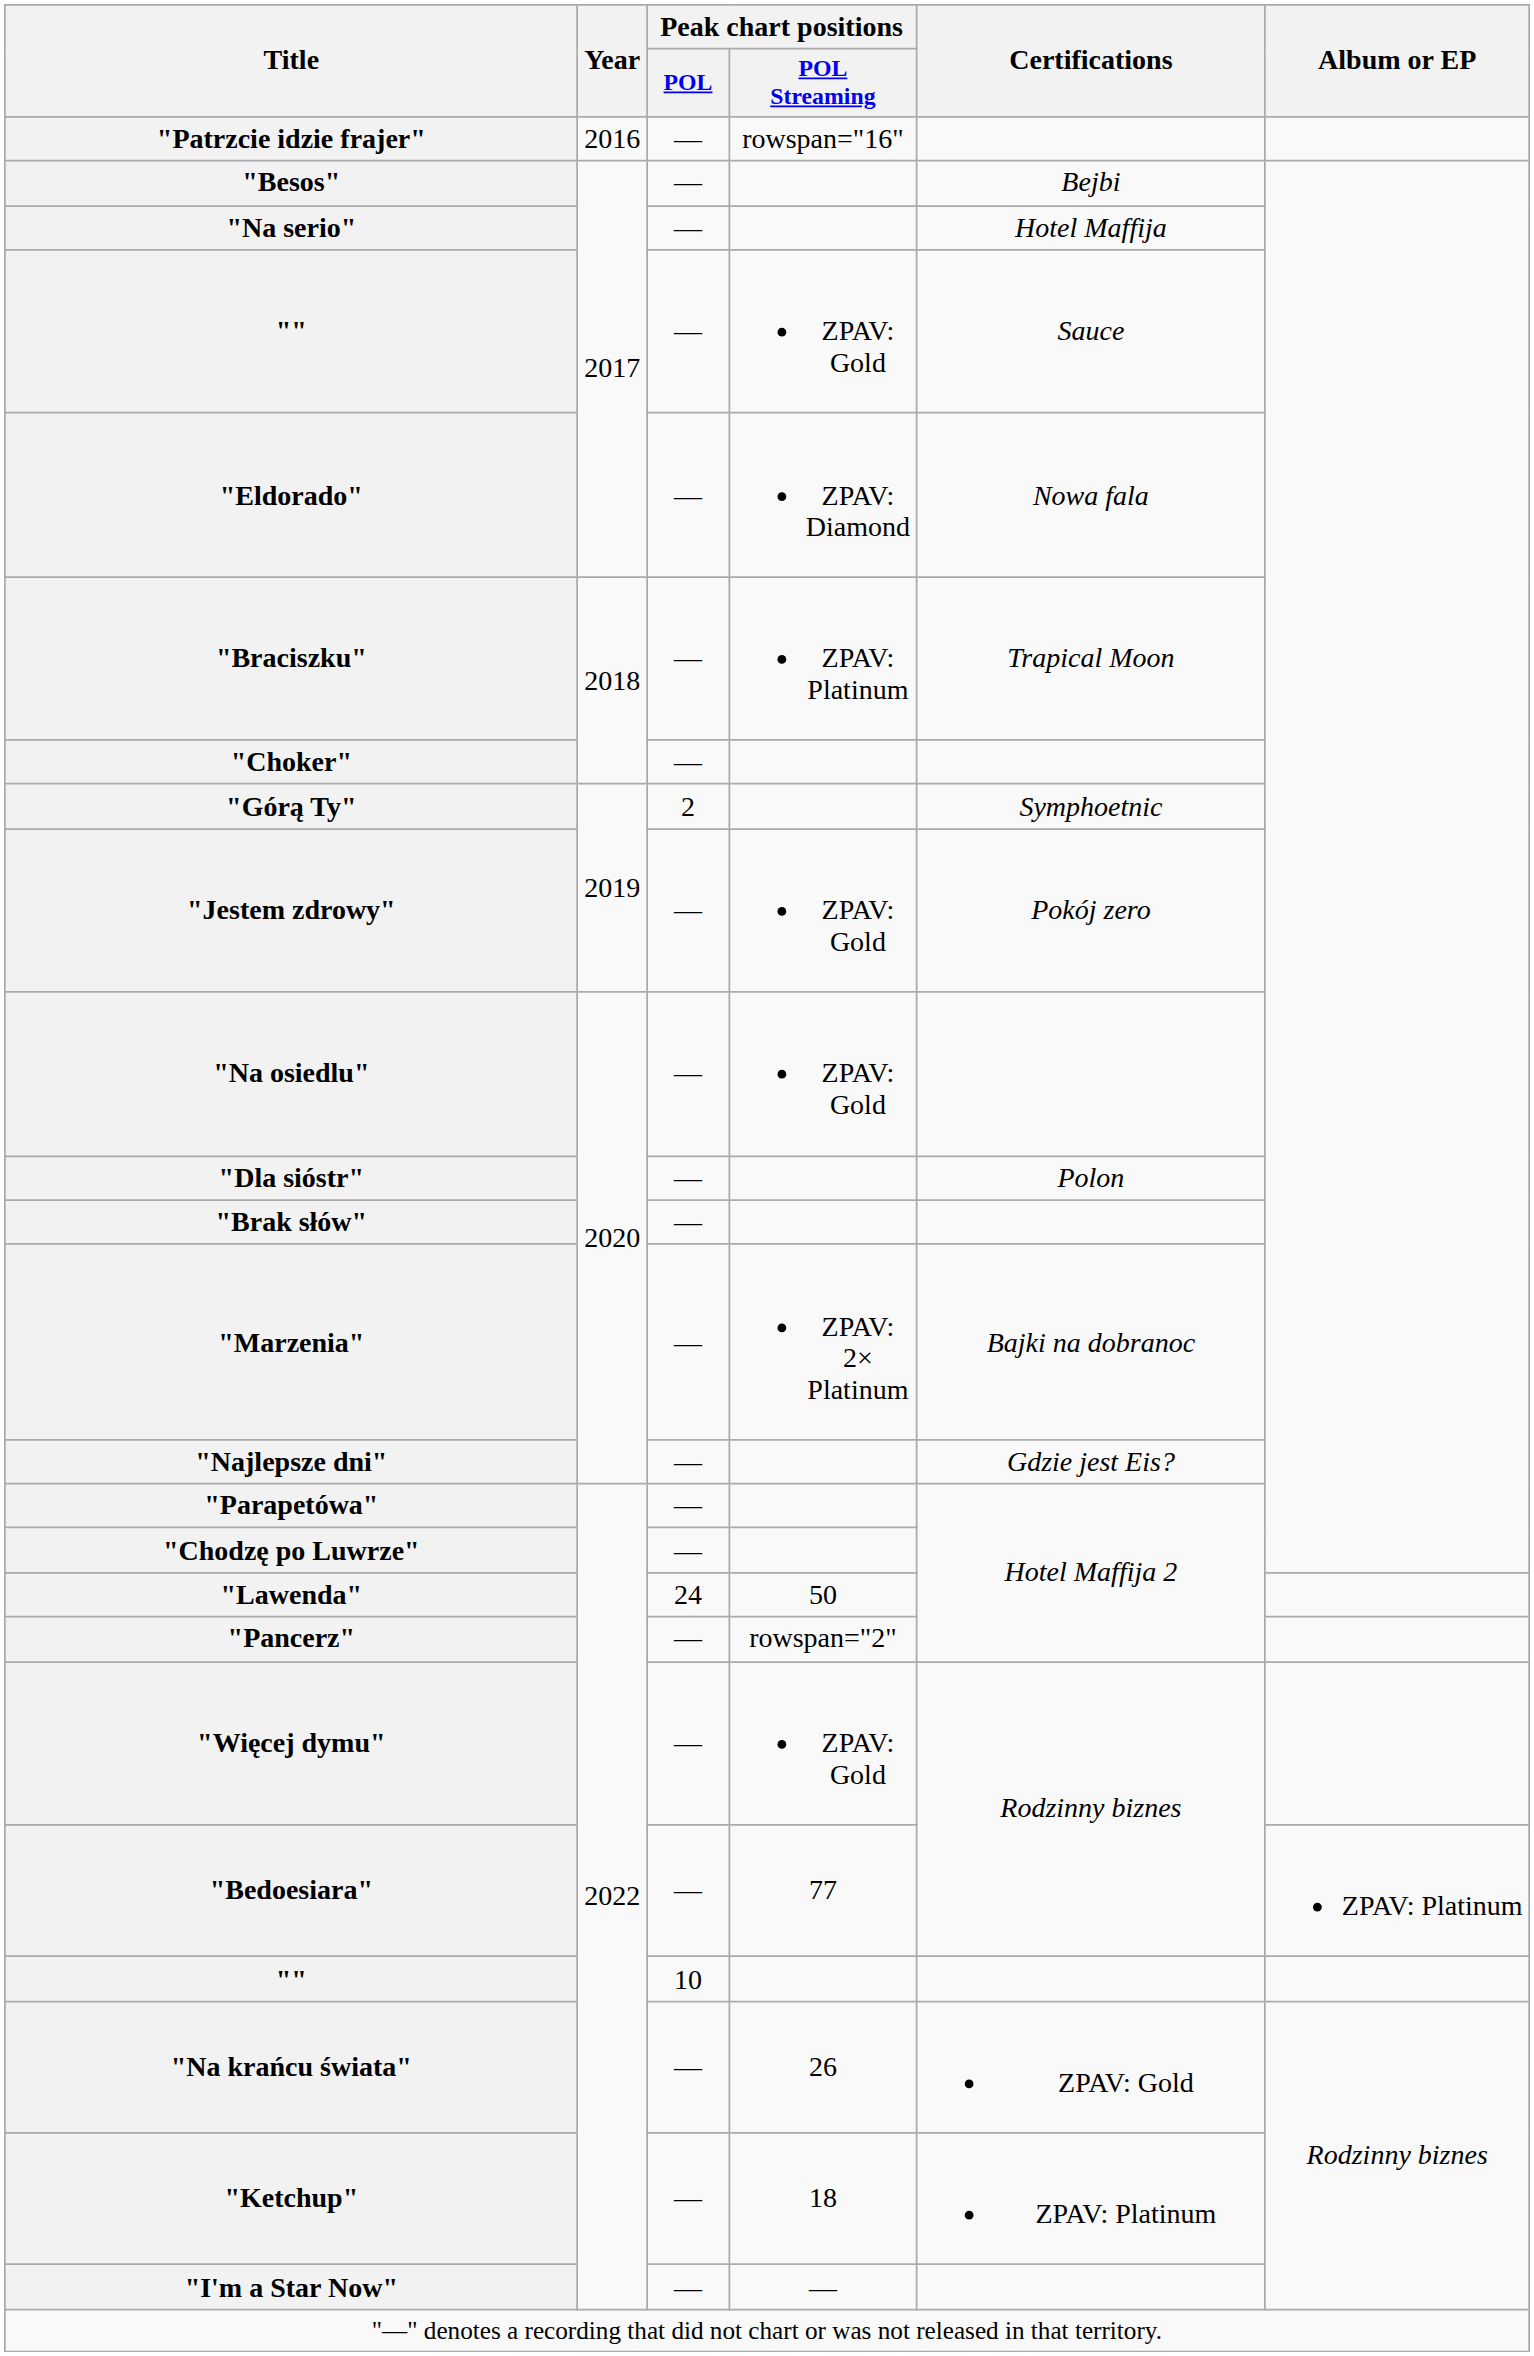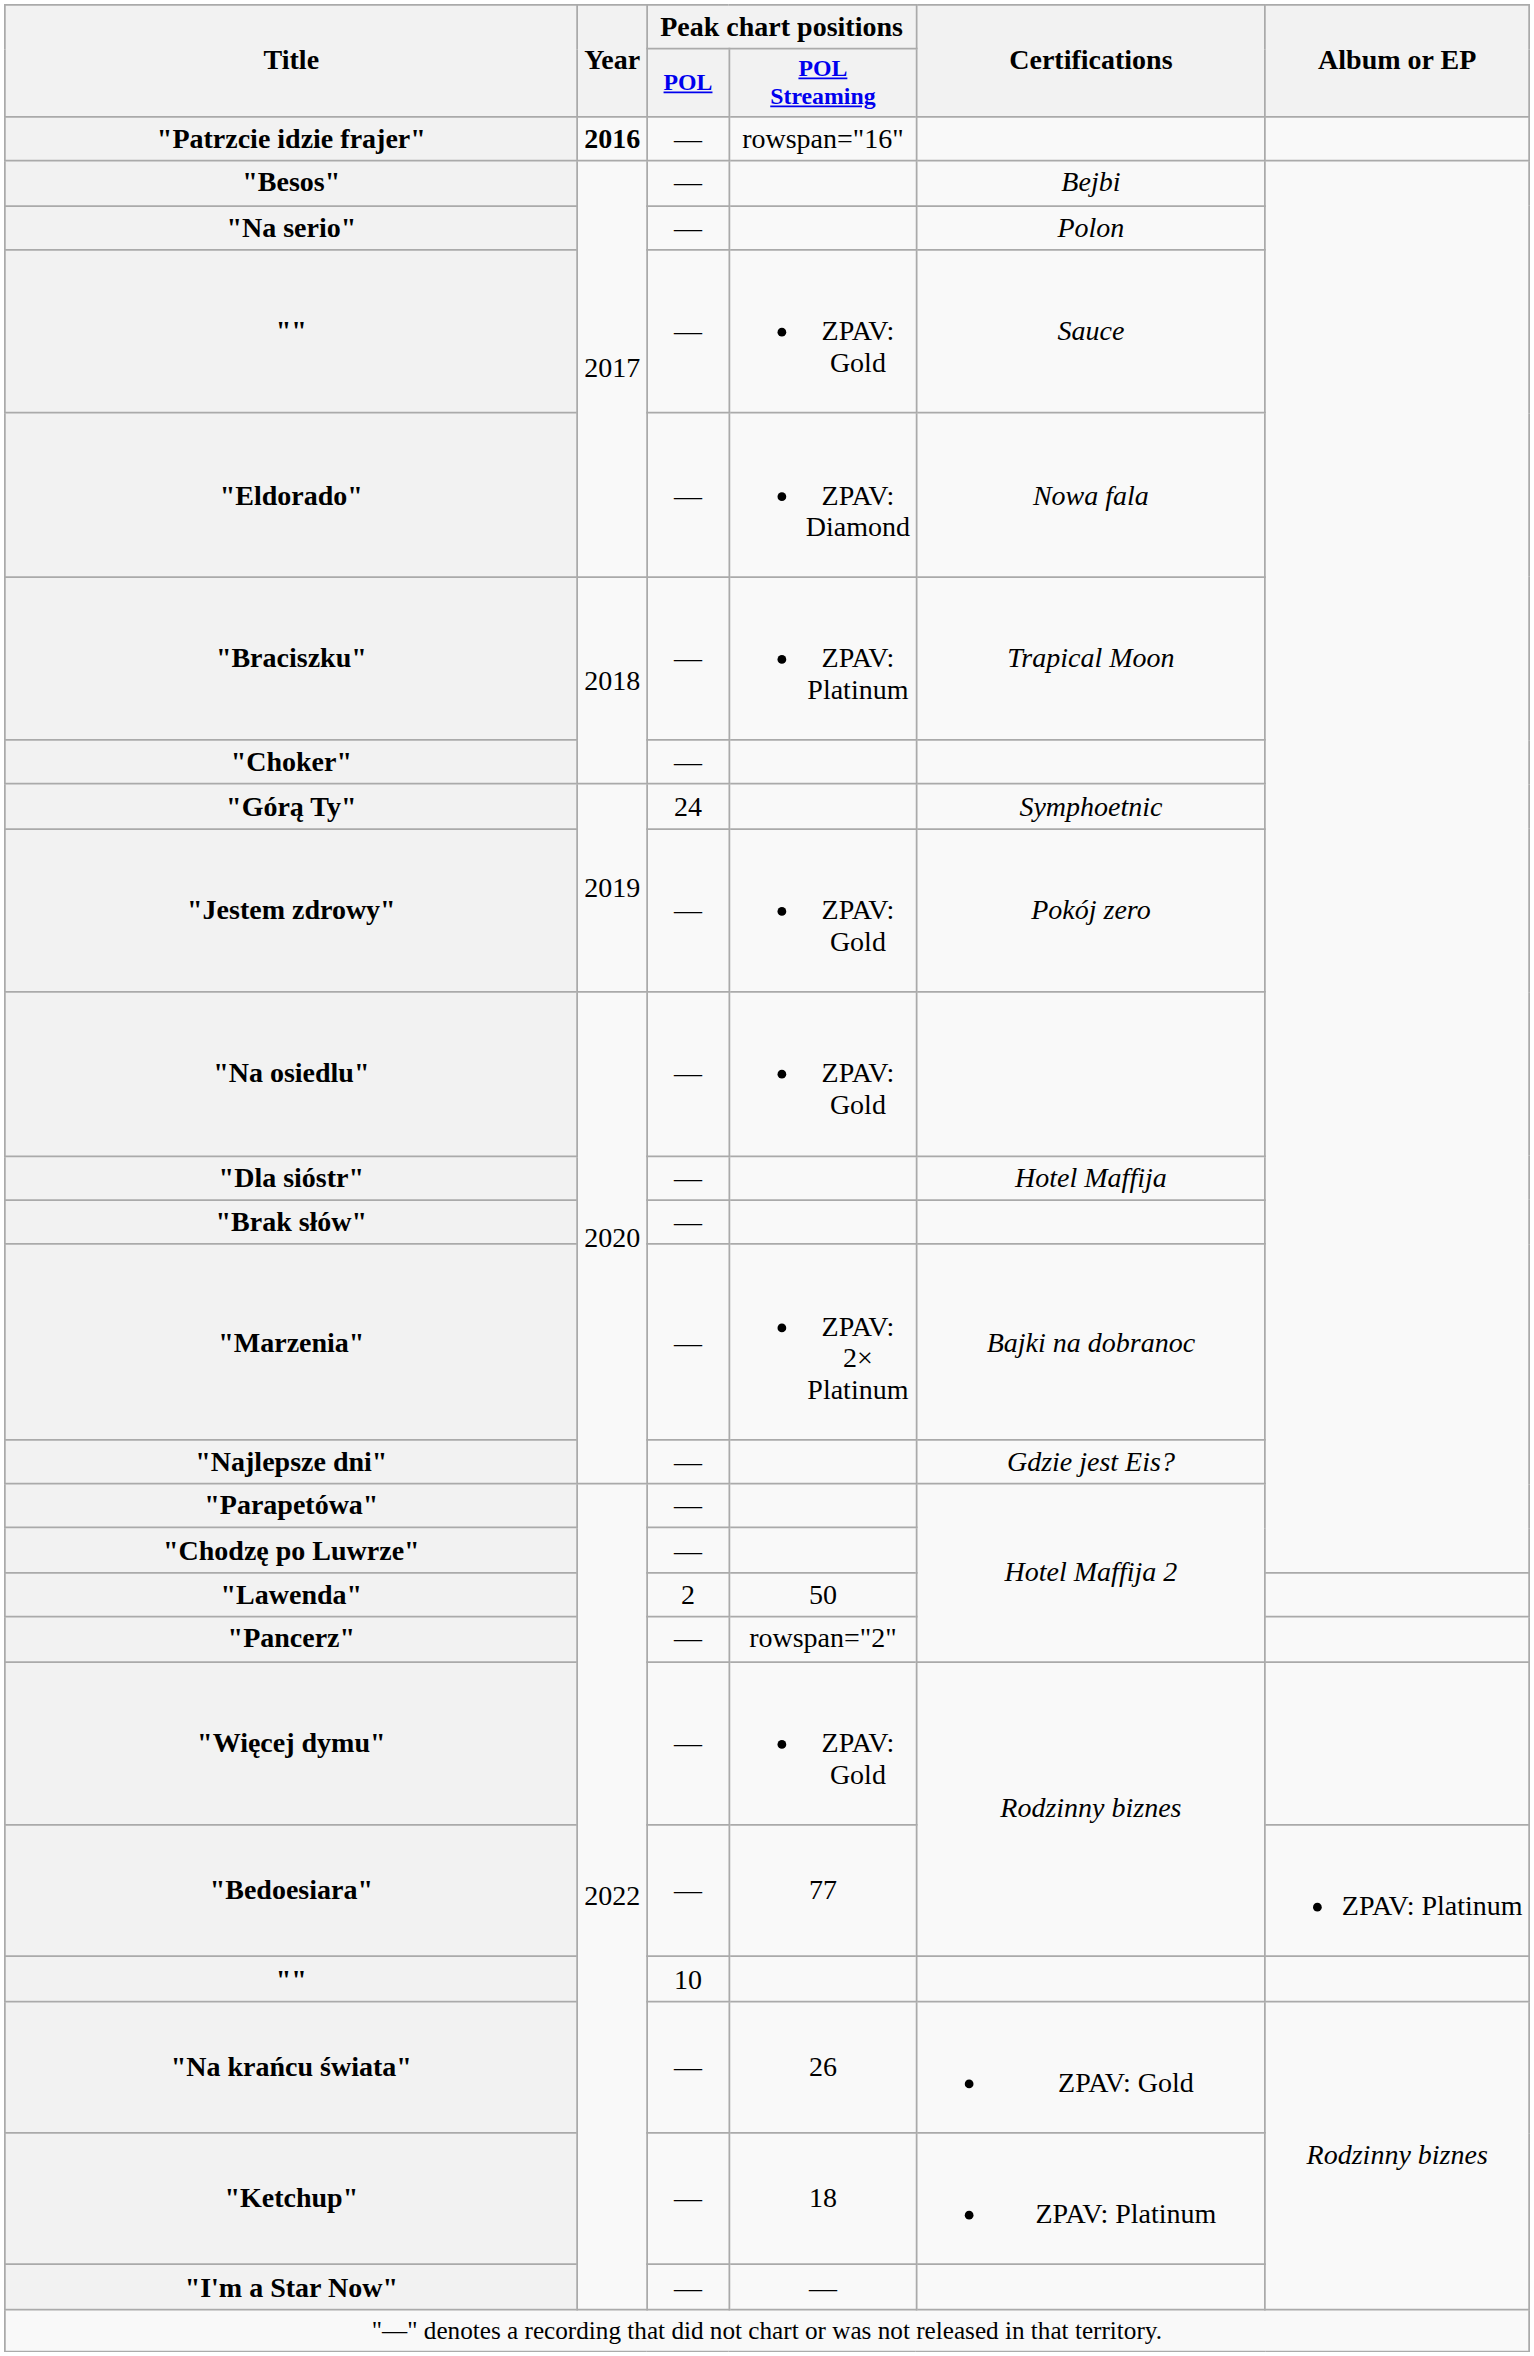(612, 138) normal -> (612, 138) bold
(1091, 227) Hotel Maffija -> (1091, 227) Polon
(688, 806) 2 -> (688, 806) 24
(1091, 1177) Polon -> (1091, 1177) Hotel Maffija
(688, 1594) 24 -> (688, 1594) 2
